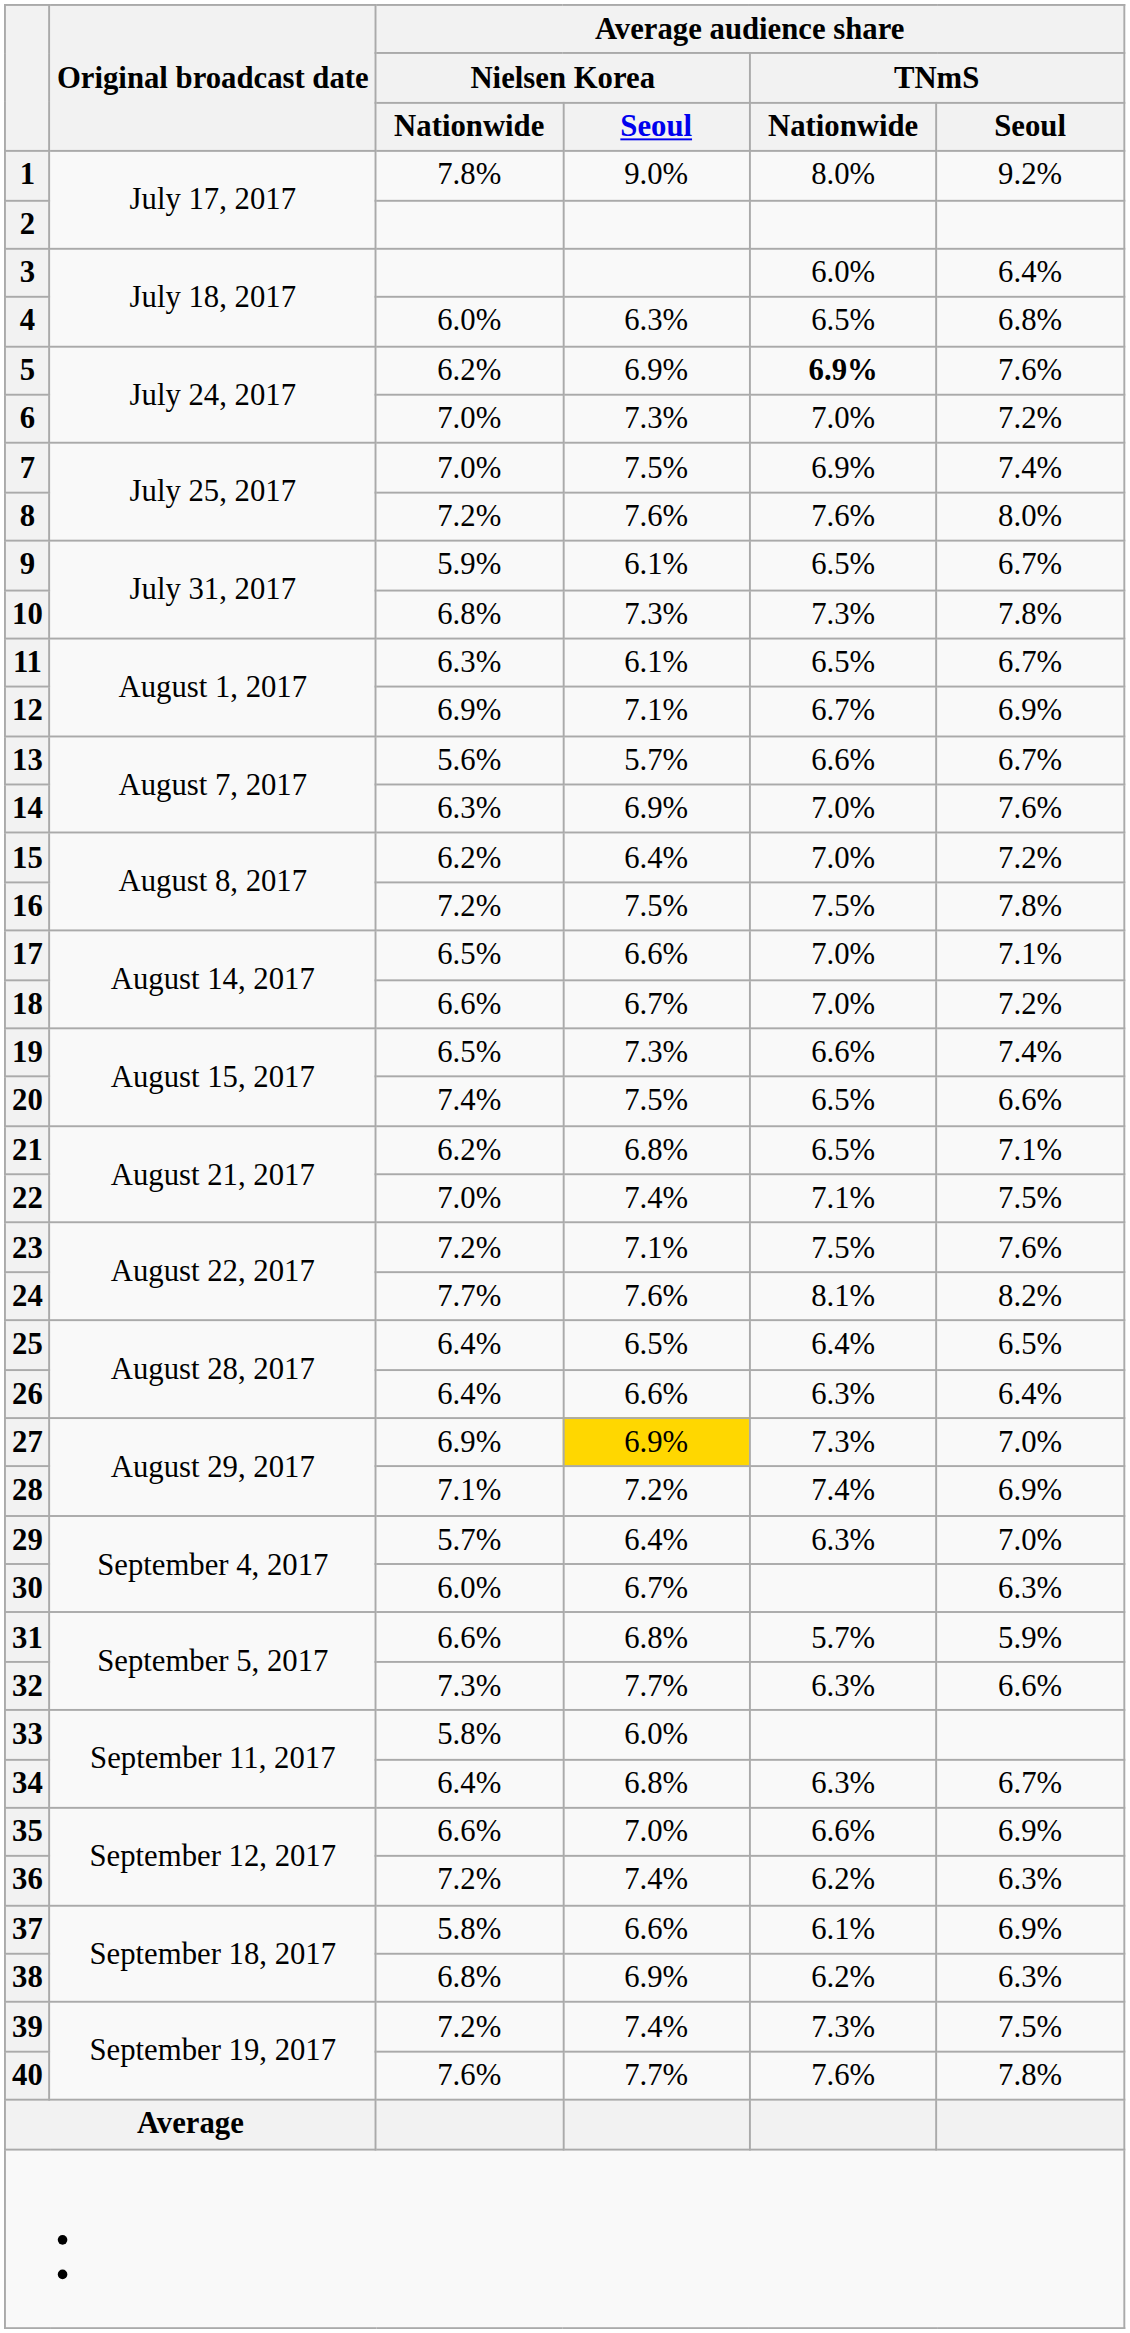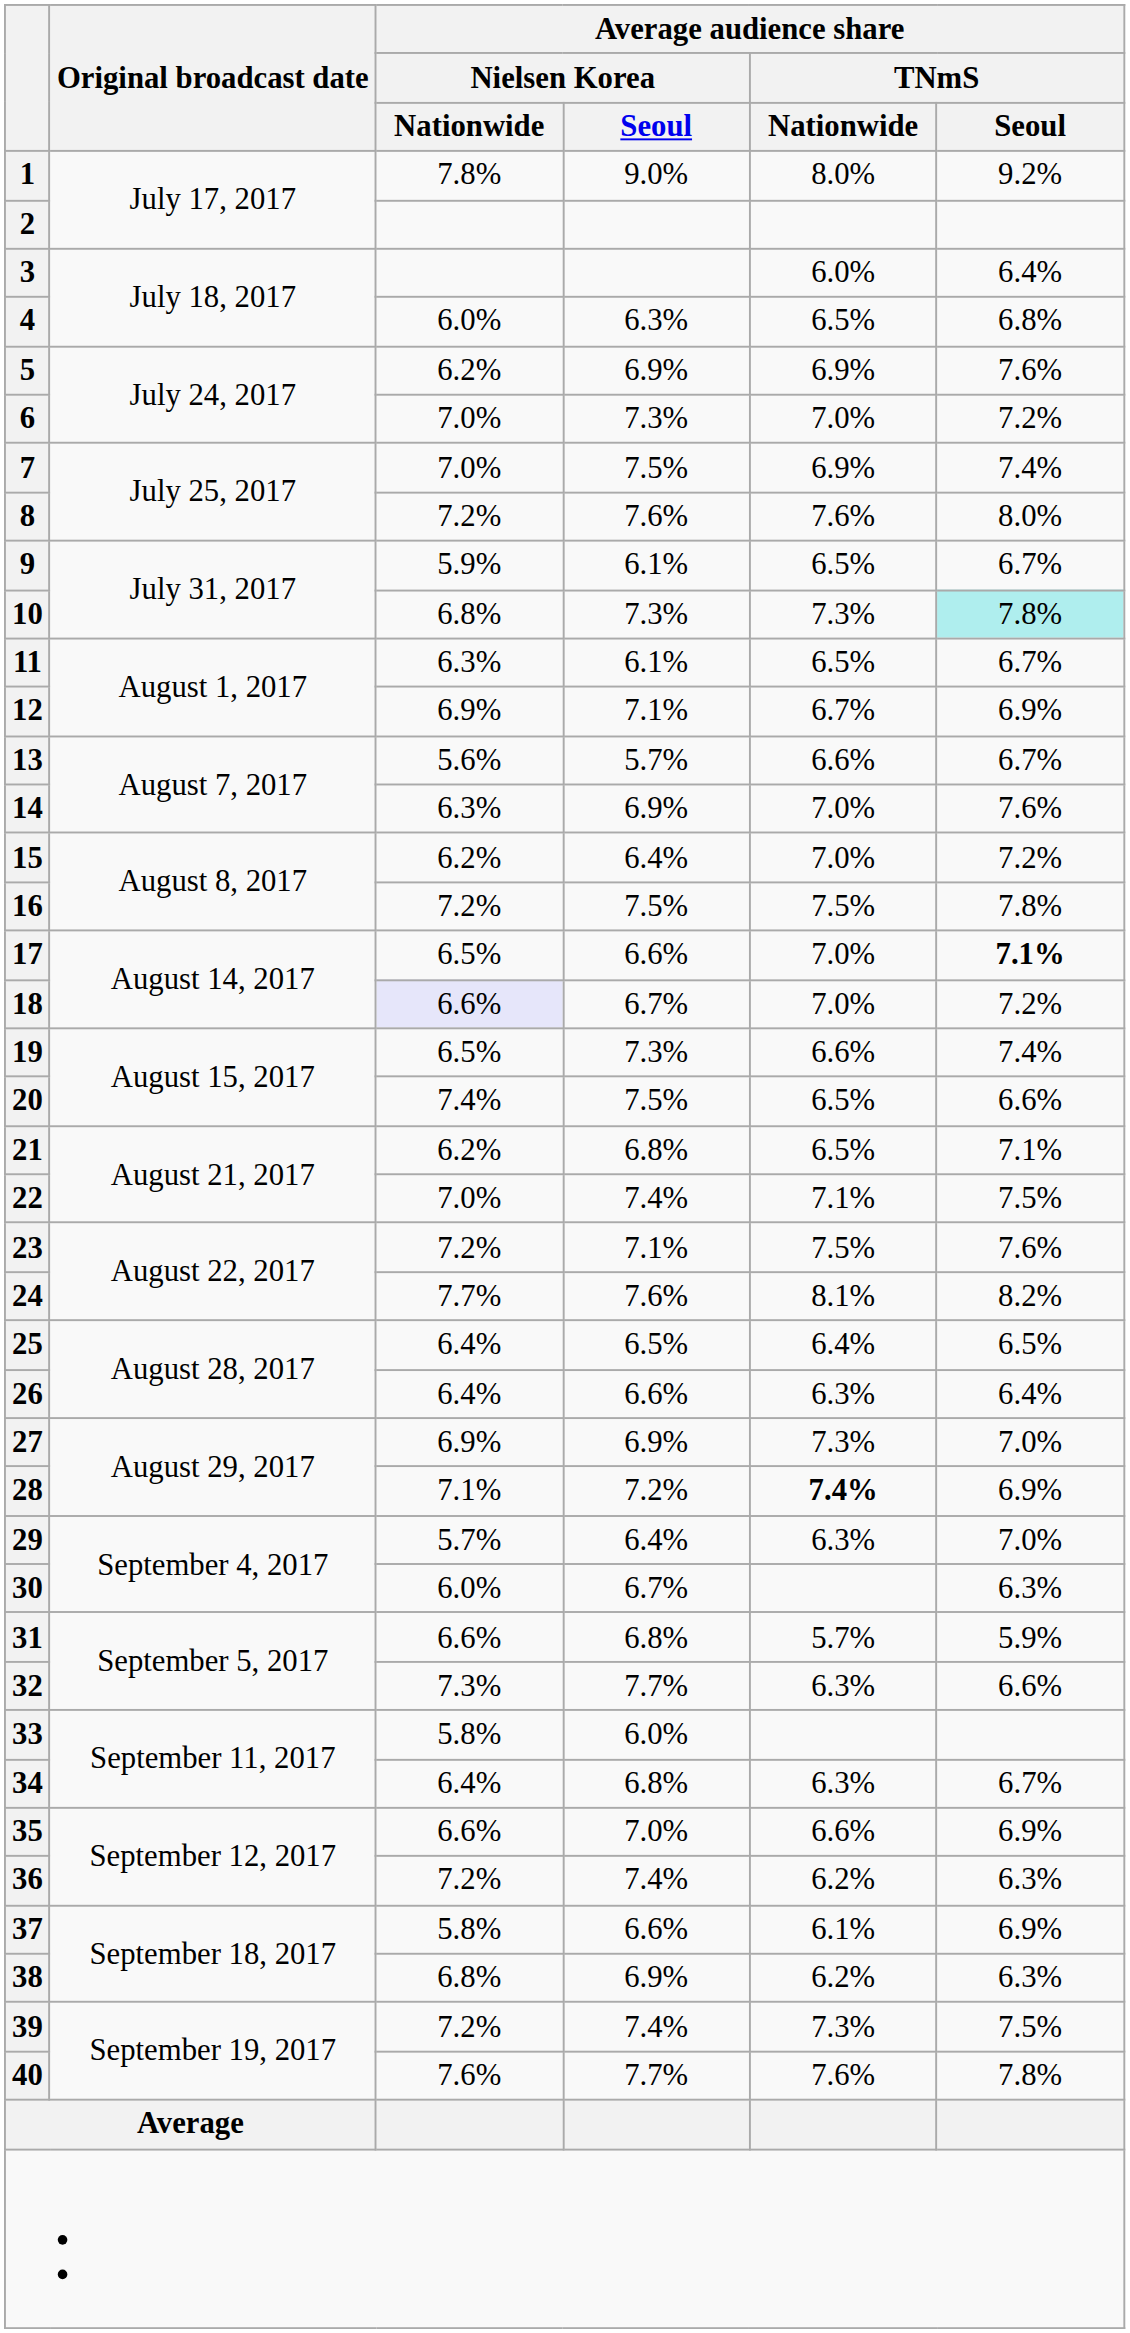(843, 369) bold -> (843, 369) normal
(1030, 613) no background -> (1030, 613) paleturquoise background
(1030, 954) normal -> (1030, 954) bold
(469, 1003) no background -> (469, 1003) lavender background
(656, 1441) gold background -> (656, 1441) no background
(843, 1490) normal -> (843, 1490) bold
